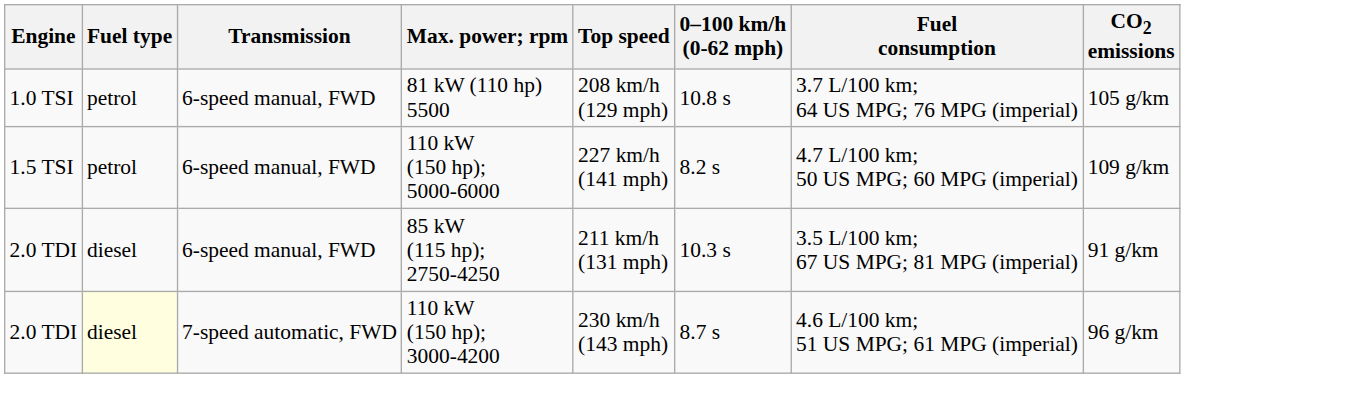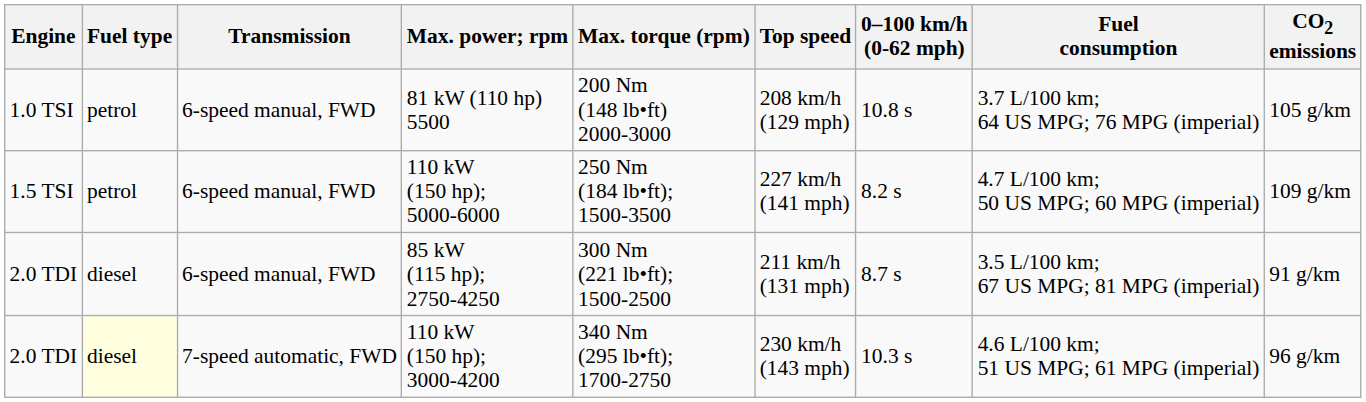+ column: (664, 36)
(705, 249) 10.3 s -> (881, 273) 8.7 s
(700, 331) 8.7 s -> (887, 356) 10.3 s
